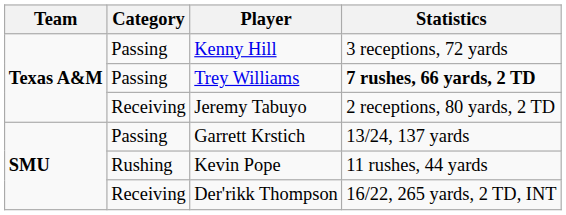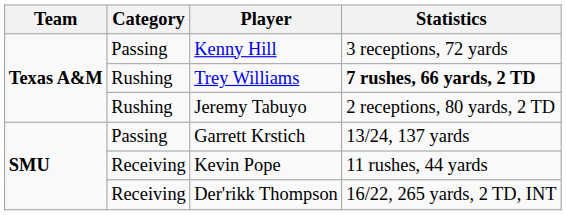(139, 77) Passing -> (142, 77) Rushing
(148, 107) Receiving -> (142, 107) Rushing
(142, 165) Rushing -> (148, 165) Receiving
